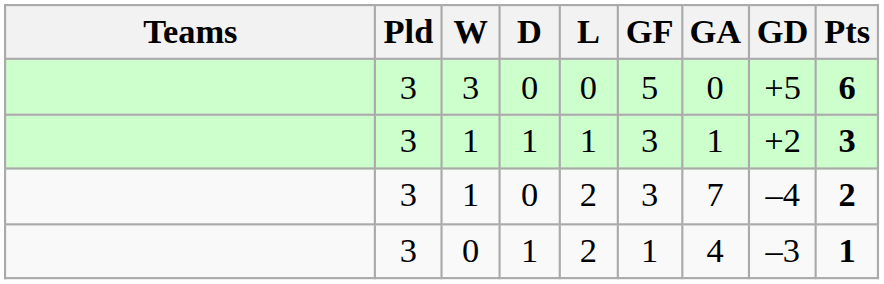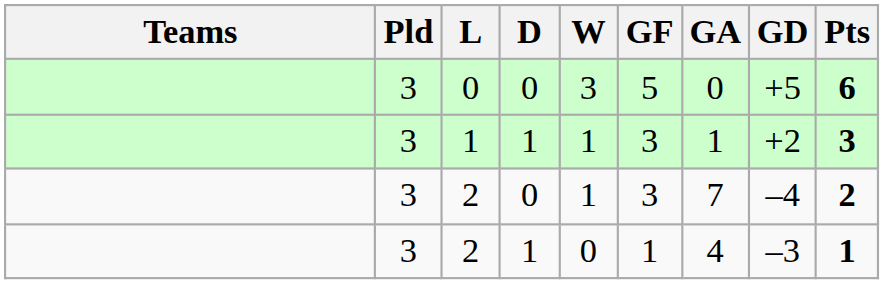columns swapped: (471, 31) <-> (588, 31)
